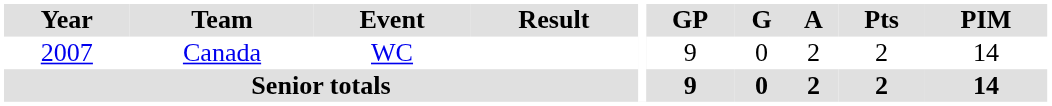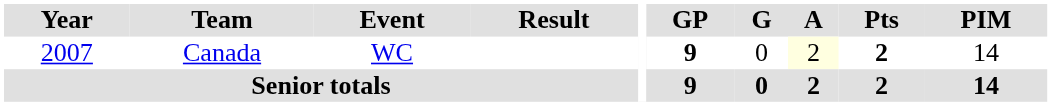(690, 52) normal -> (690, 52) bold
(813, 52) no background -> (813, 52) lightyellow background
(882, 52) normal -> (882, 52) bold
